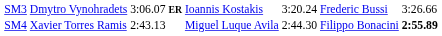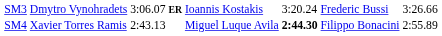(299, 25) normal -> (300, 25) bold
(420, 25) bold -> (420, 25) normal
